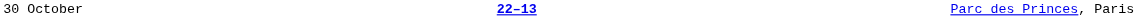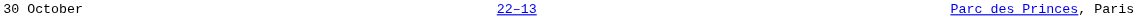(517, 10) bold -> (517, 10) normal
